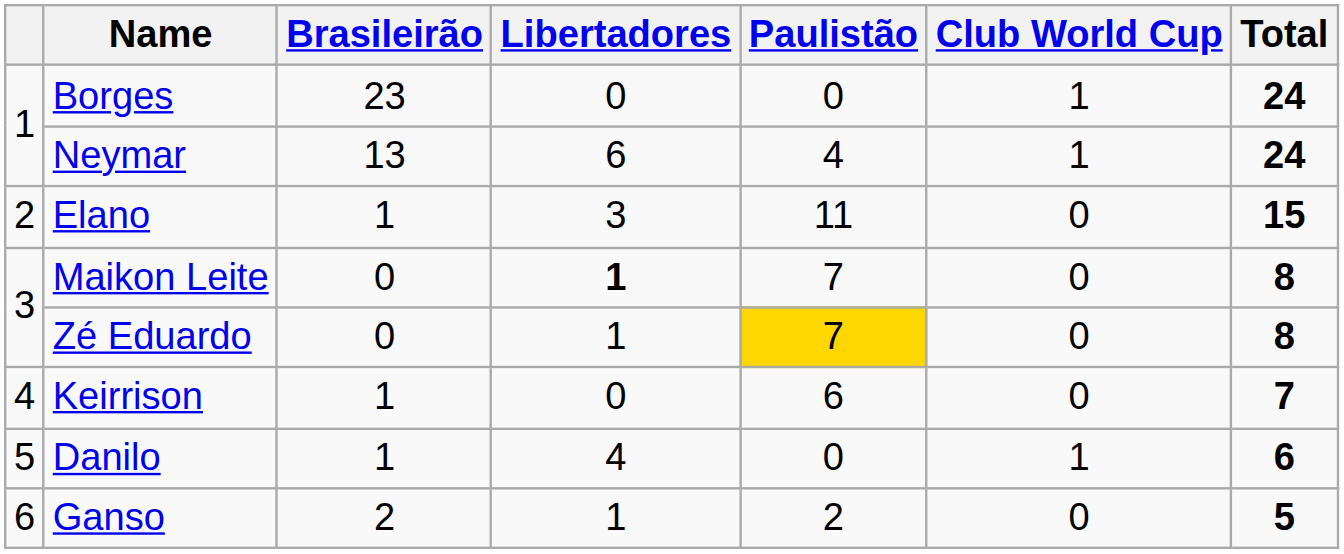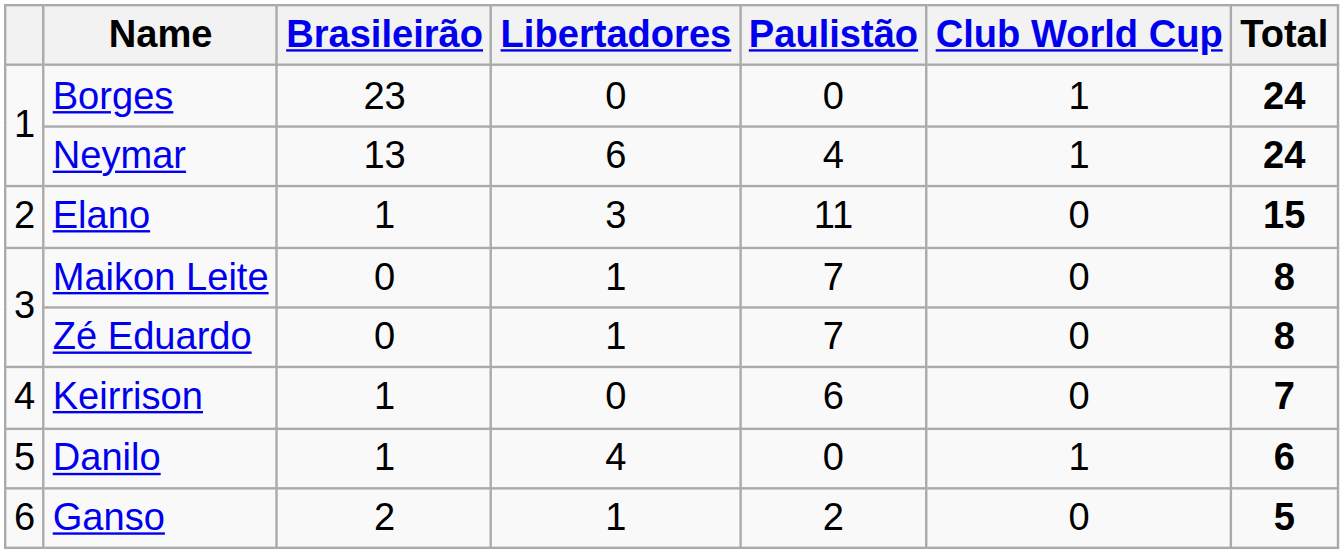(616, 276) bold -> (616, 276) normal
(833, 336) gold background -> (833, 336) no background
